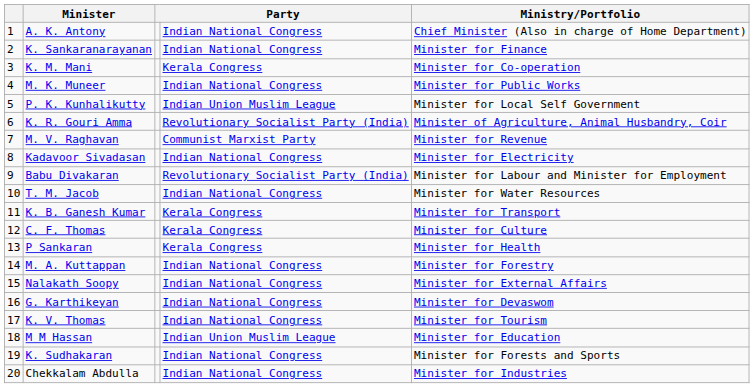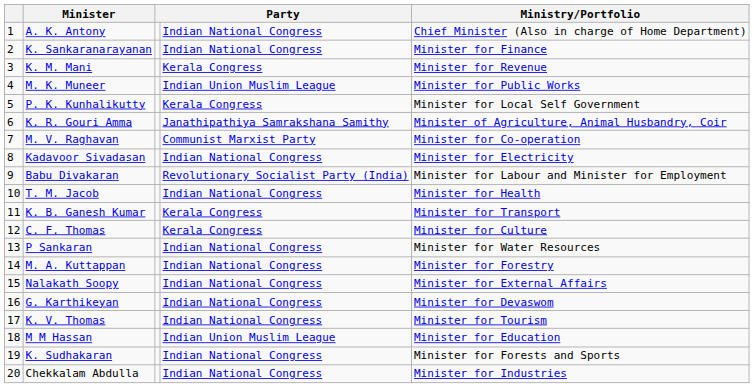(497, 67) Minister for Co-operation -> (480, 67) Minister for Revenue
(242, 85) Indian National Congress -> (249, 85) Indian Union Muslim League
(249, 103) Indian Union Muslim League -> (212, 103) Kerala Congress
(286, 121) Revolutionary Socialist Party (India) -> (276, 121) Janathipathiya Samrakshana Samithy
(480, 139) Minister for Revenue -> (497, 139) Minister for Co-operation
(507, 194) Minister for Water Resources -> (477, 194) Minister for Health
(212, 248) Kerala Congress -> (242, 248) Indian National Congress
(477, 248) Minister for Health -> (507, 248) Minister for Water Resources
